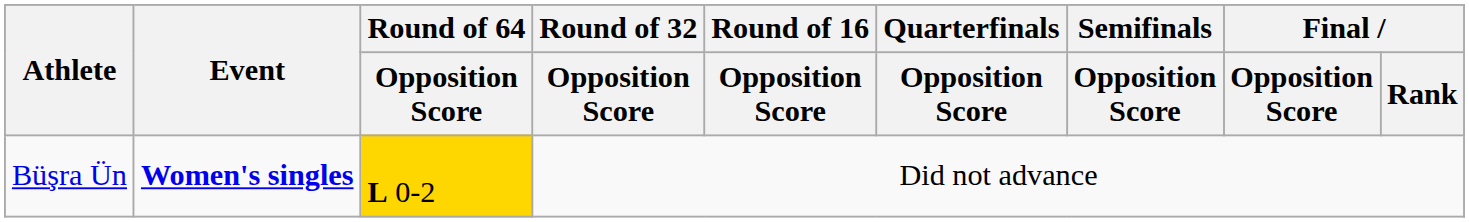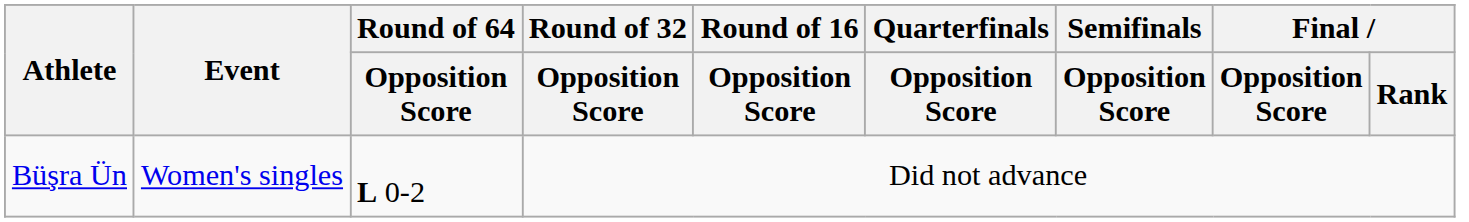(247, 175) bold -> (242, 175) normal
(401, 192) gold background -> (391, 192) no background
